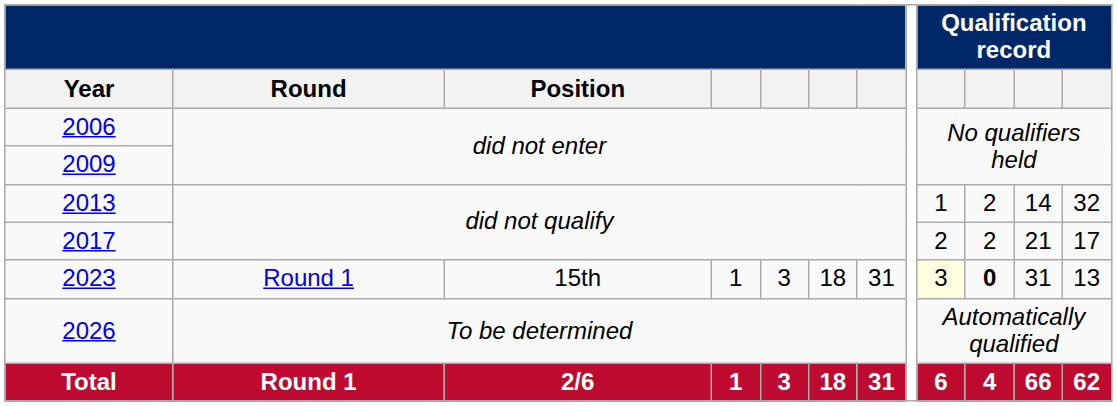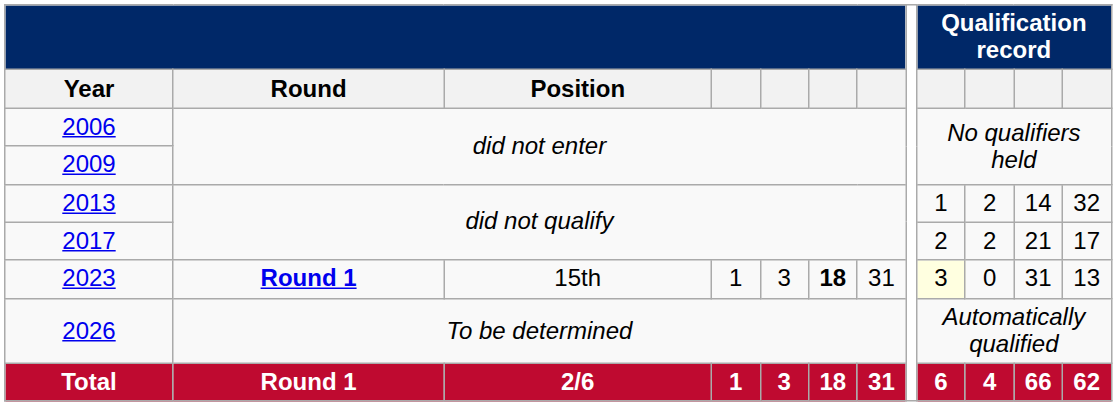(309, 278) normal -> (309, 278) bold
(833, 278) normal -> (833, 278) bold
(990, 278) bold -> (990, 278) normal
